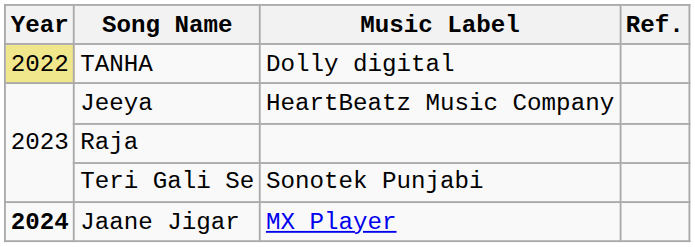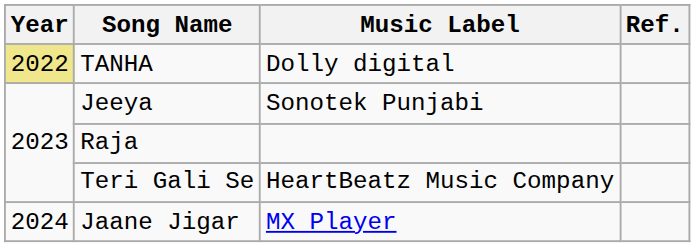(440, 103) HeartBeatz Music Company -> (375, 103) Sonotek Punjabi
(375, 182) Sonotek Punjabi -> (440, 182) HeartBeatz Music Company
(40, 222) bold -> (40, 222) normal
